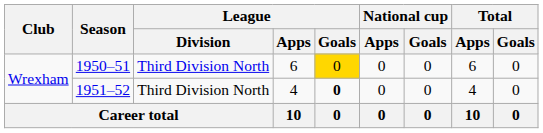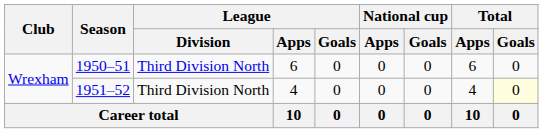(337, 66) gold background -> (337, 66) no background
(337, 90) bold -> (337, 90) normal
(516, 90) no background -> (516, 90) lightyellow background
